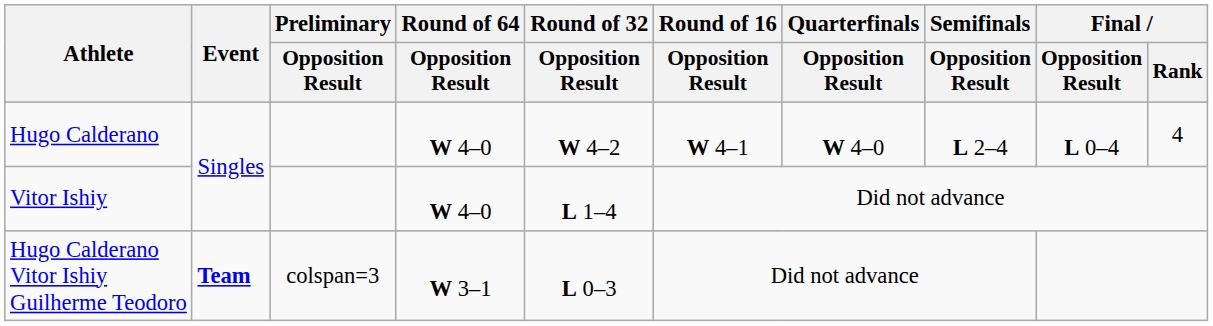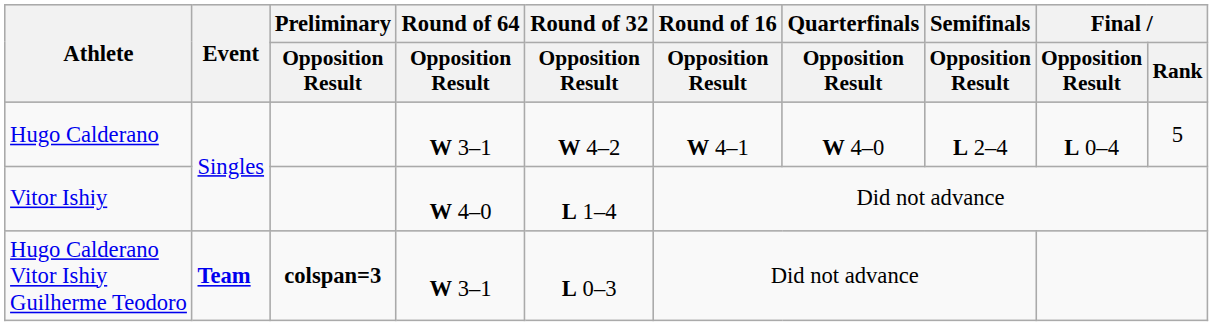(461, 147) W 4–0 -> (461, 147) W 3–1
(1177, 134) 4 -> (1177, 134) 5
(333, 275) normal -> (333, 275) bold
